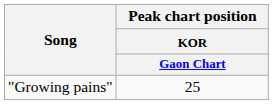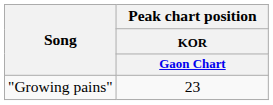(192, 87) 25 -> (192, 87) 23
